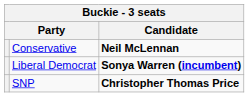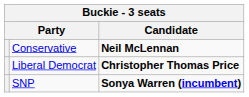(171, 65) Sonya Warren (incumbent) -> (170, 65) Christopher Thomas Price
(170, 83) Christopher Thomas Price -> (171, 83) Sonya Warren (incumbent)
